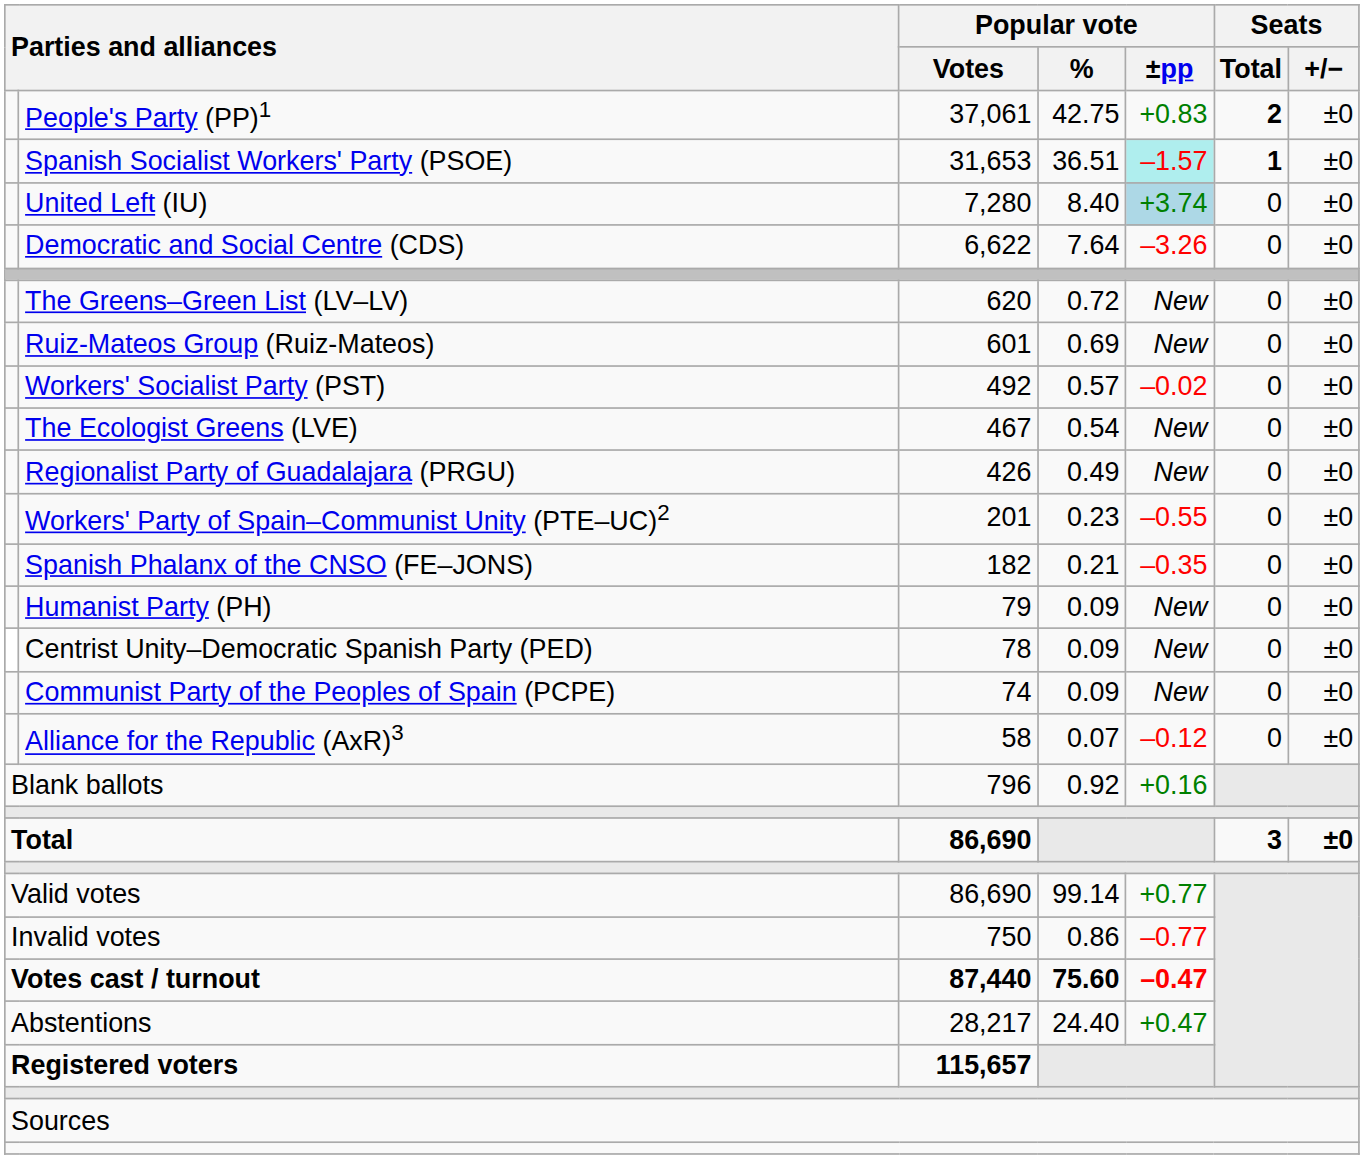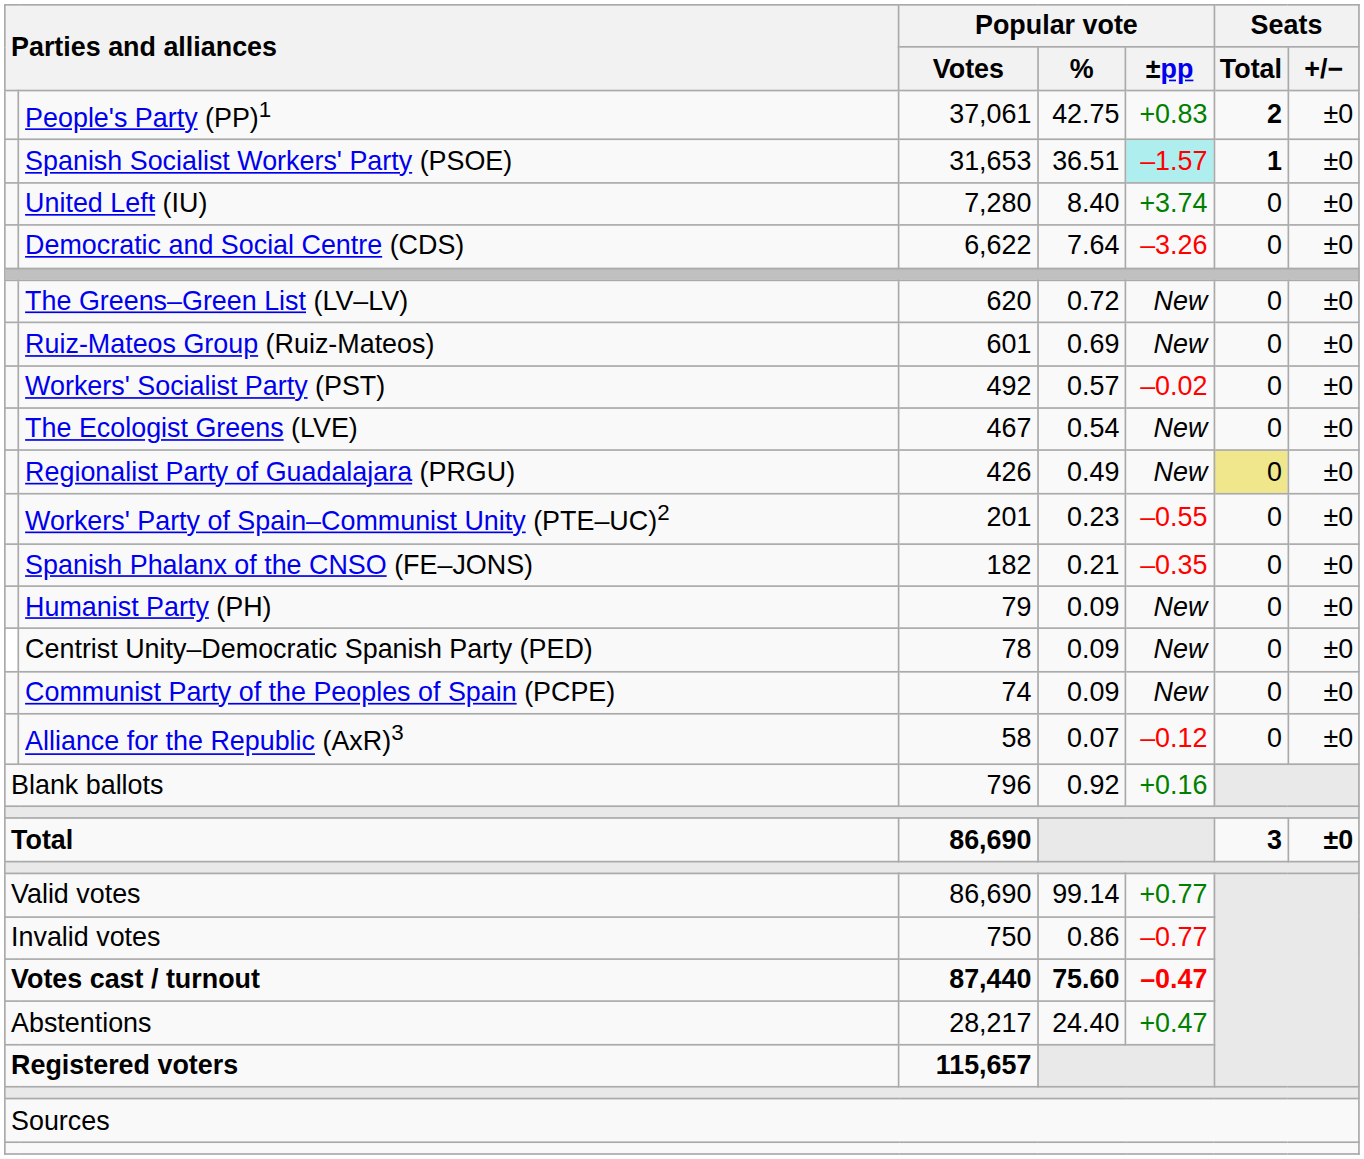(1173, 203) lightblue background -> (1173, 203) no background
(1275, 471) no background -> (1275, 471) khaki background
